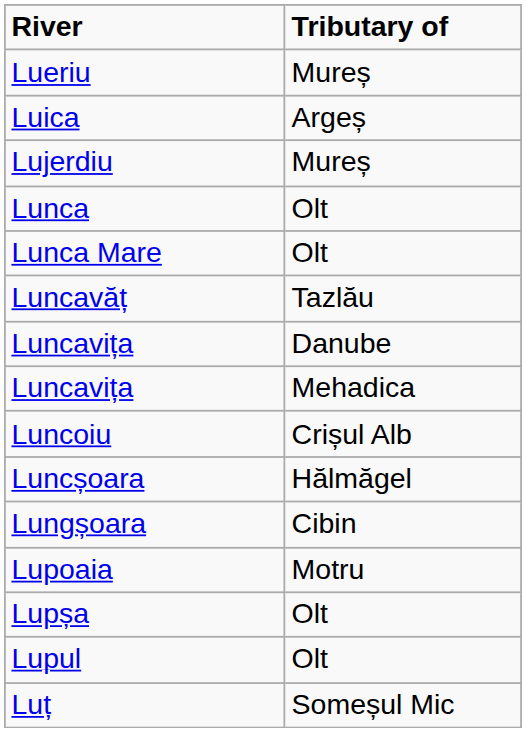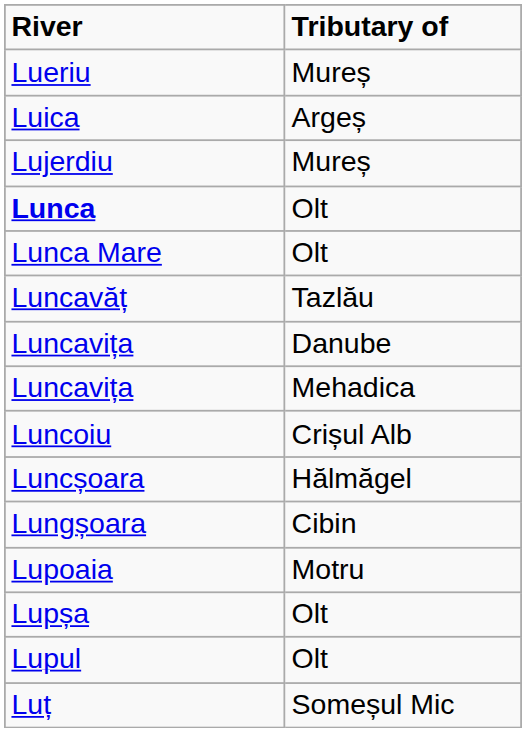(50, 207) normal -> (53, 207) bold
